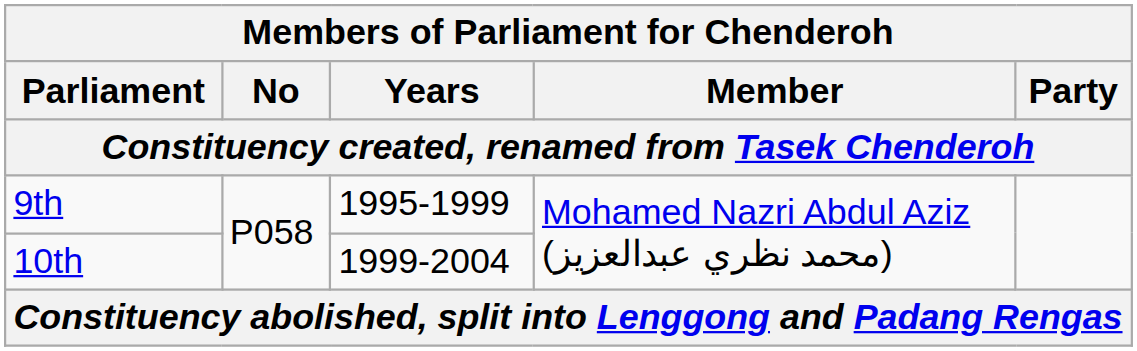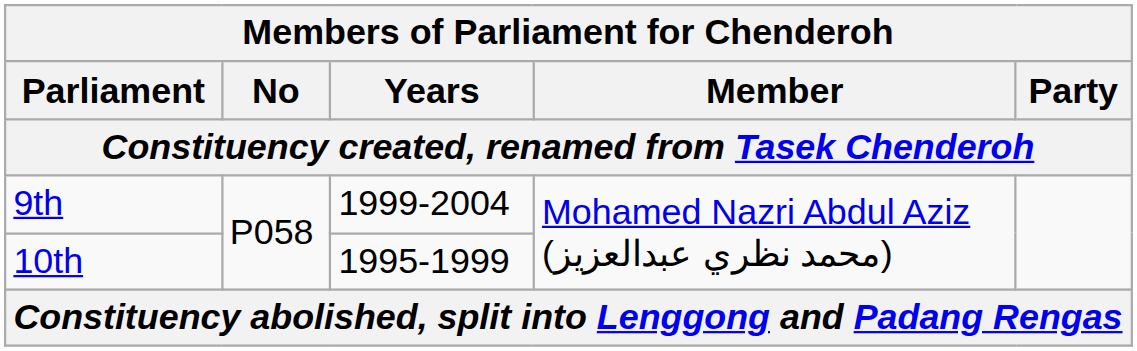(424, 203) 1995-1999 -> (424, 203) 1999-2004
(424, 260) 1999-2004 -> (424, 260) 1995-1999
